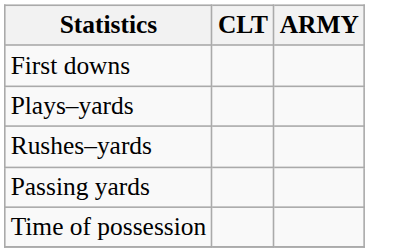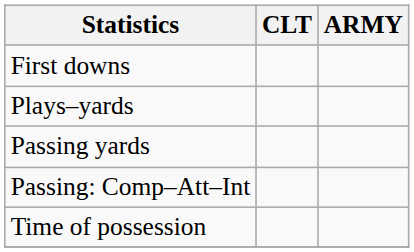- row: (81, 146)
+ row: (130, 186)
